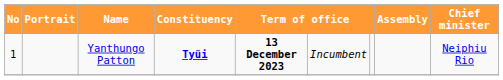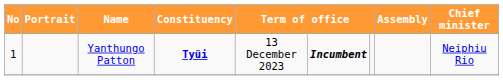(272, 54) bold -> (272, 54) normal
(339, 54) normal -> (339, 54) bold
